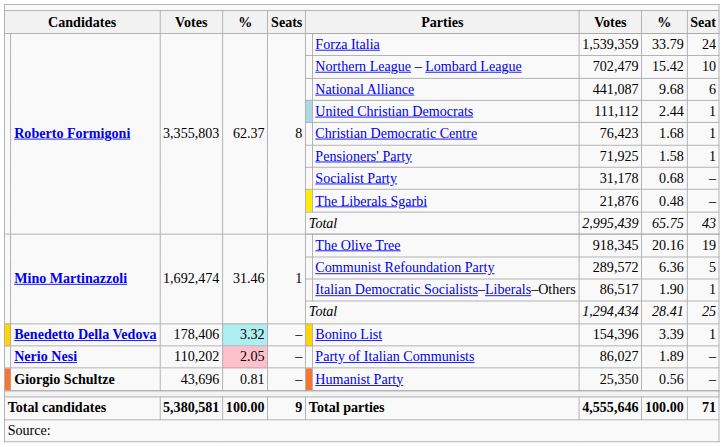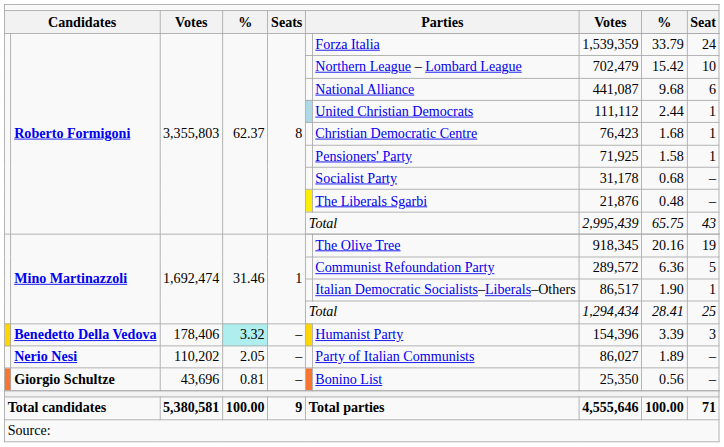(349, 334) Bonino List -> (359, 334) Humanist Party
(713, 334) 1 -> (713, 334) 3
(252, 357) pink background -> (252, 357) no background
(359, 379) Humanist Party -> (349, 379) Bonino List
